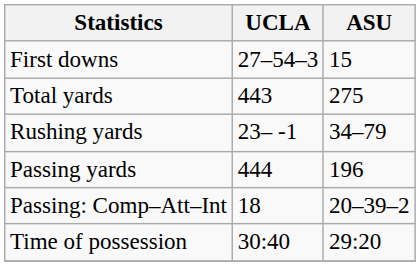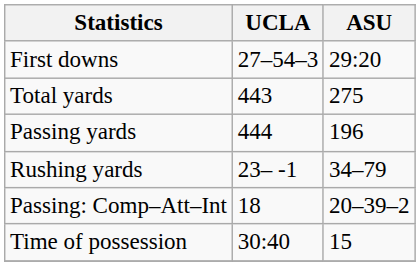(340, 59) 15 -> (355, 59) 29:20
rows swapped: (76, 132) <-> (73, 168)
(355, 242) 29:20 -> (340, 242) 15
